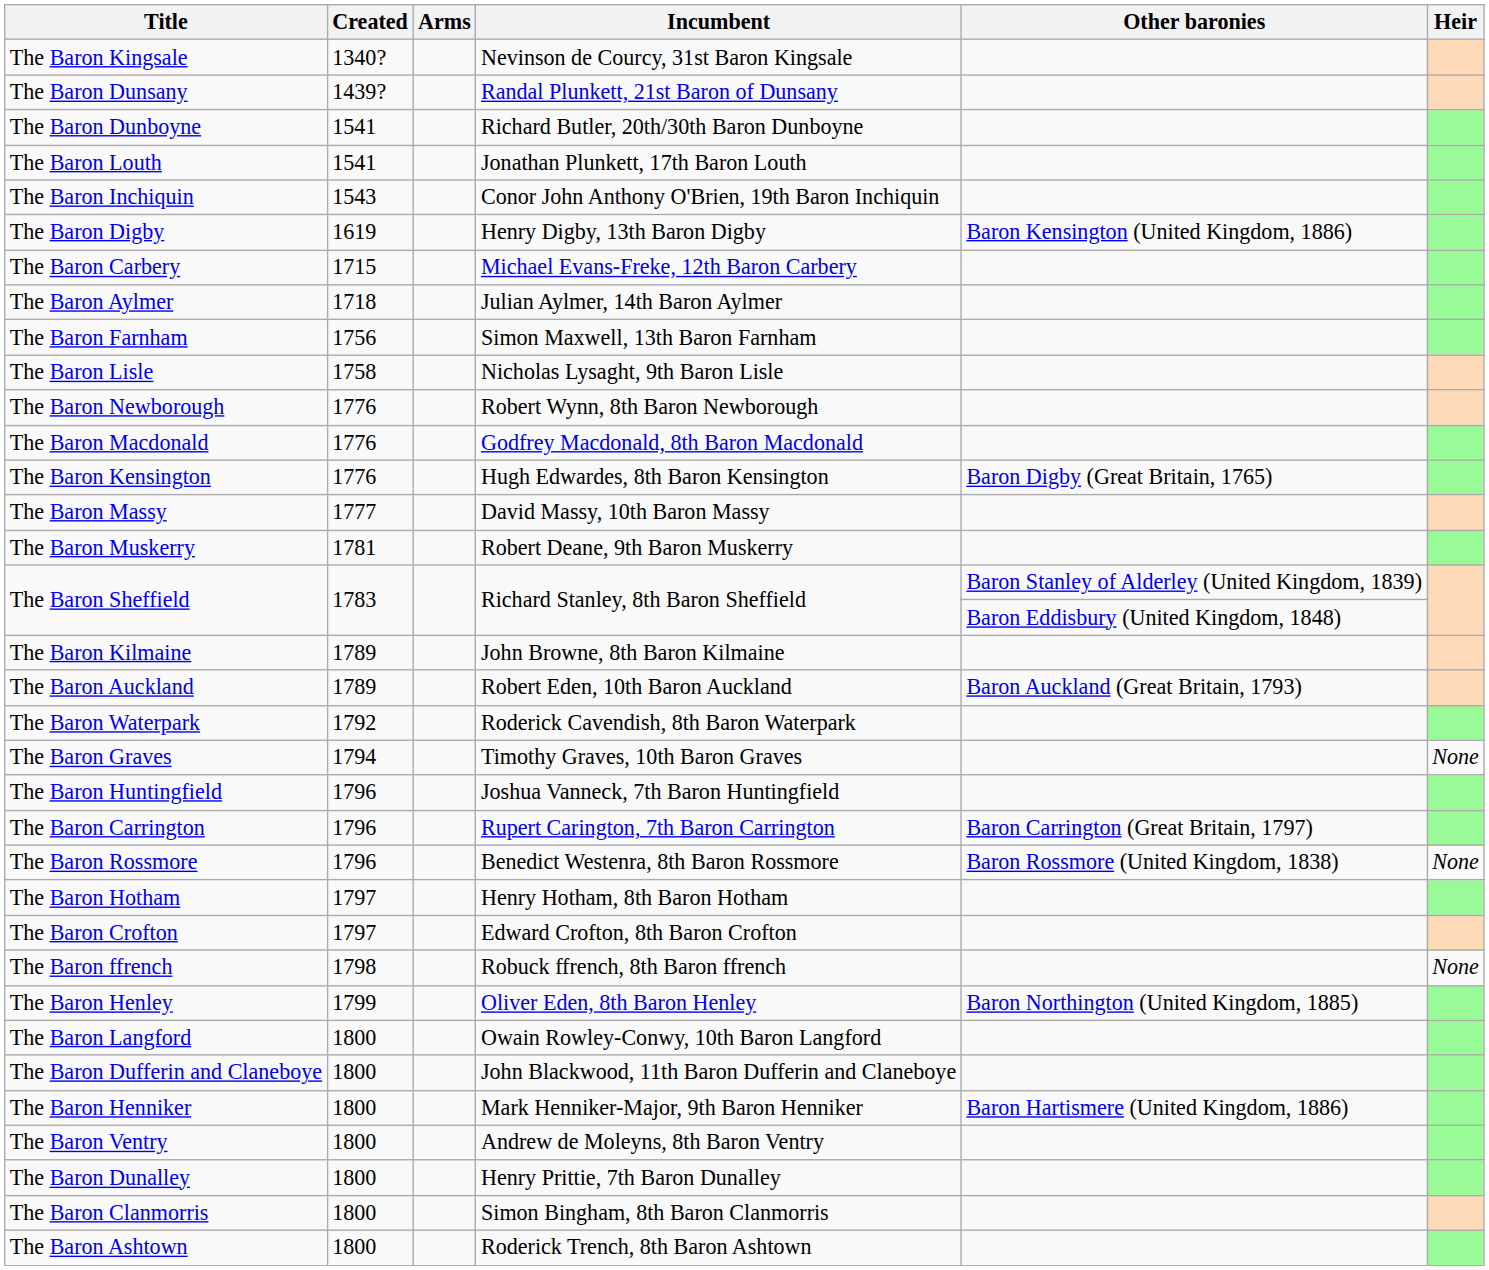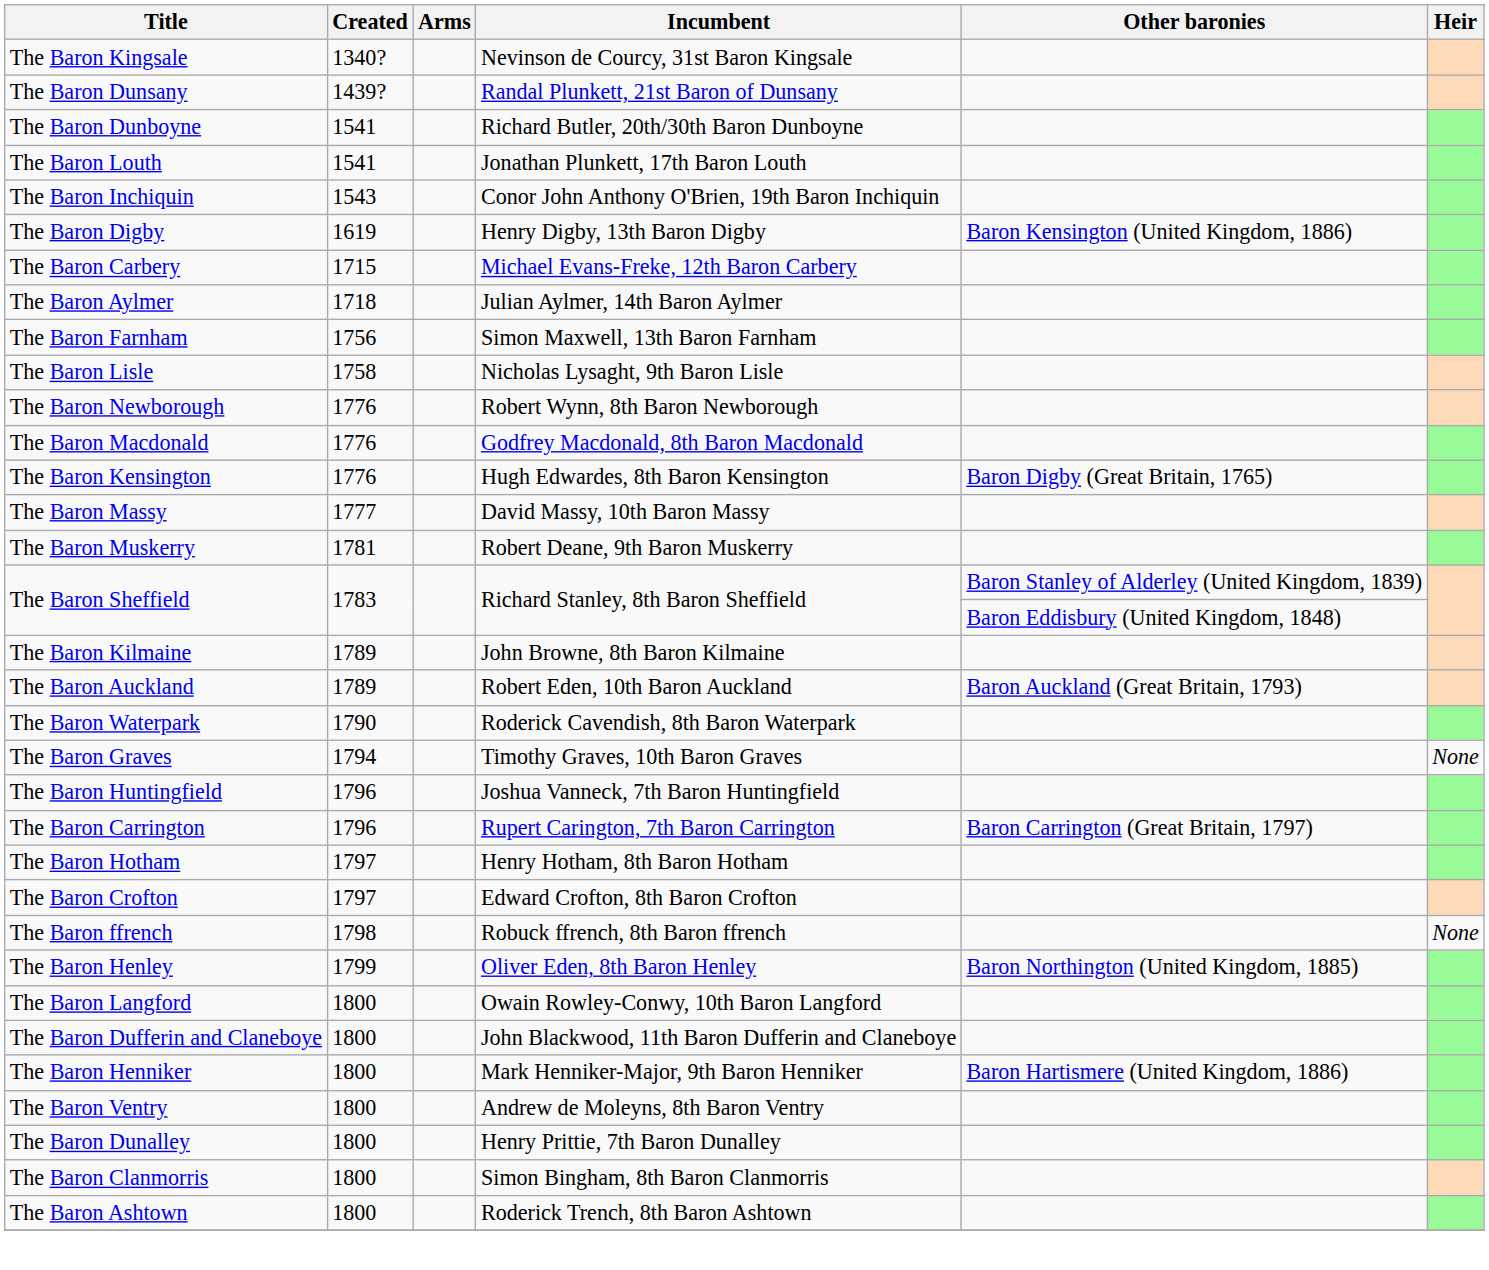(354, 722) 1792 -> (354, 722) 1790
- row: (104, 862)
